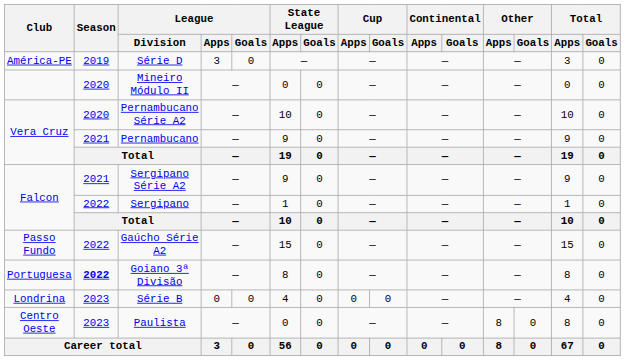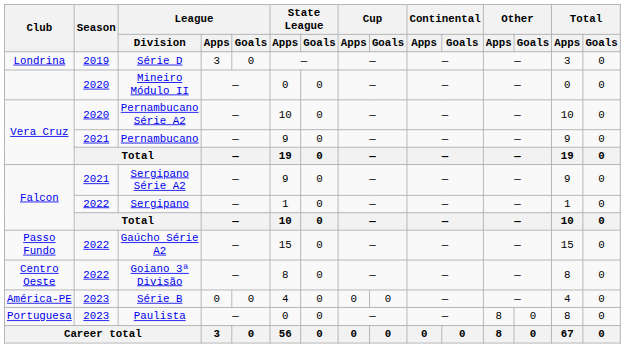(39, 61) América-PE -> (39, 61) Londrina
(39, 275) Portuguesa -> (39, 275) Centro Oeste
(96, 275) bold -> (96, 275) normal
(39, 299) Londrina -> (39, 299) América-PE
(39, 323) Centro Oeste -> (39, 317) Portuguesa
